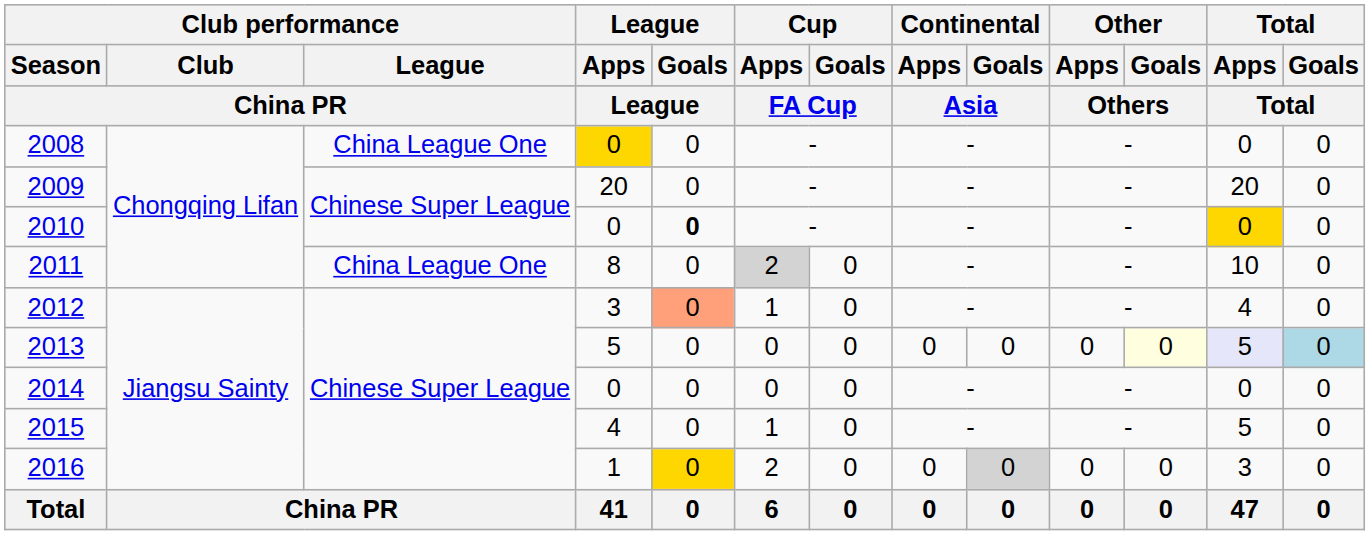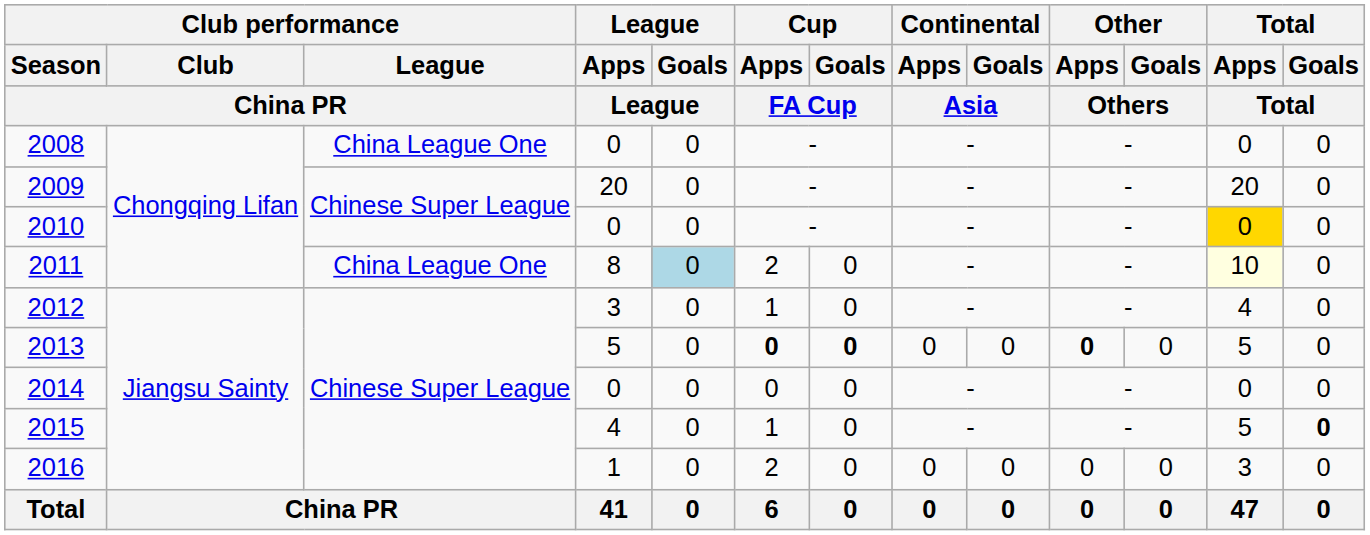(614, 145) gold background -> (614, 145) no background
(693, 226) bold -> (693, 226) normal
(693, 266) no background -> (693, 266) lightblue background
(771, 266) lightgrey background -> (771, 266) no background
(1245, 266) no background -> (1245, 266) lightyellow background
(693, 307) lightsalmon background -> (693, 307) no background
(771, 347) normal -> (771, 347) bold
(850, 347) normal -> (850, 347) bold
(1087, 347) normal -> (1087, 347) bold
(1166, 347) lightyellow background -> (1166, 347) no background
(1245, 347) lavender background -> (1245, 347) no background
(1324, 347) lightblue background -> (1324, 347) no background
(1324, 428) normal -> (1324, 428) bold
(693, 468) gold background -> (693, 468) no background
(1008, 468) lightgrey background -> (1008, 468) no background
